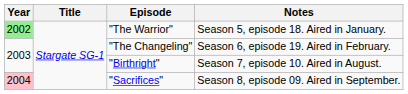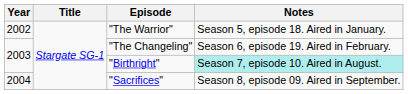(19, 30) lightgreen background -> (19, 30) no background
(289, 64) no background -> (289, 64) paleturquoise background
(19, 81) pink background -> (19, 81) no background
